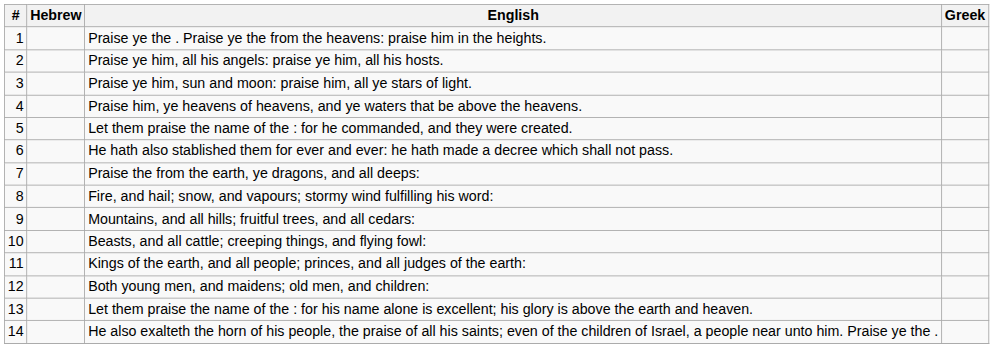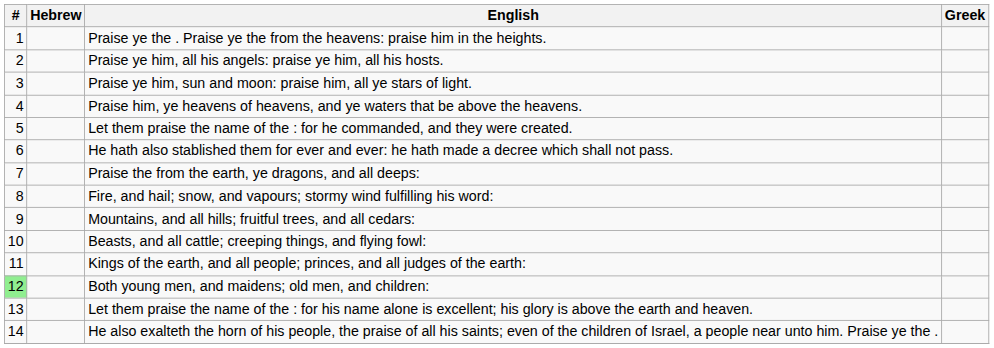(16, 286) no background -> (16, 286) lightgreen background
